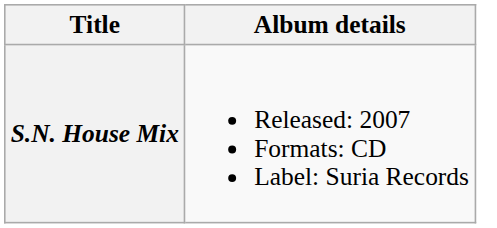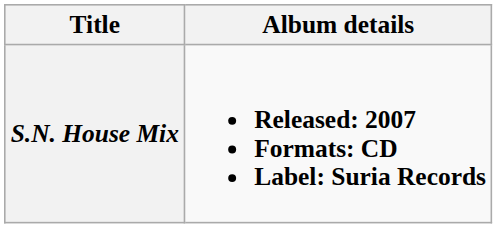(330, 148) normal -> (338, 148) bold
